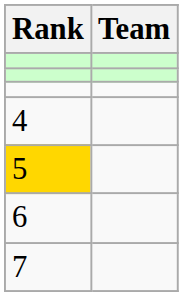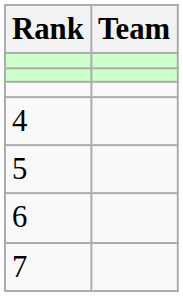(20, 168) gold background -> (20, 168) no background
